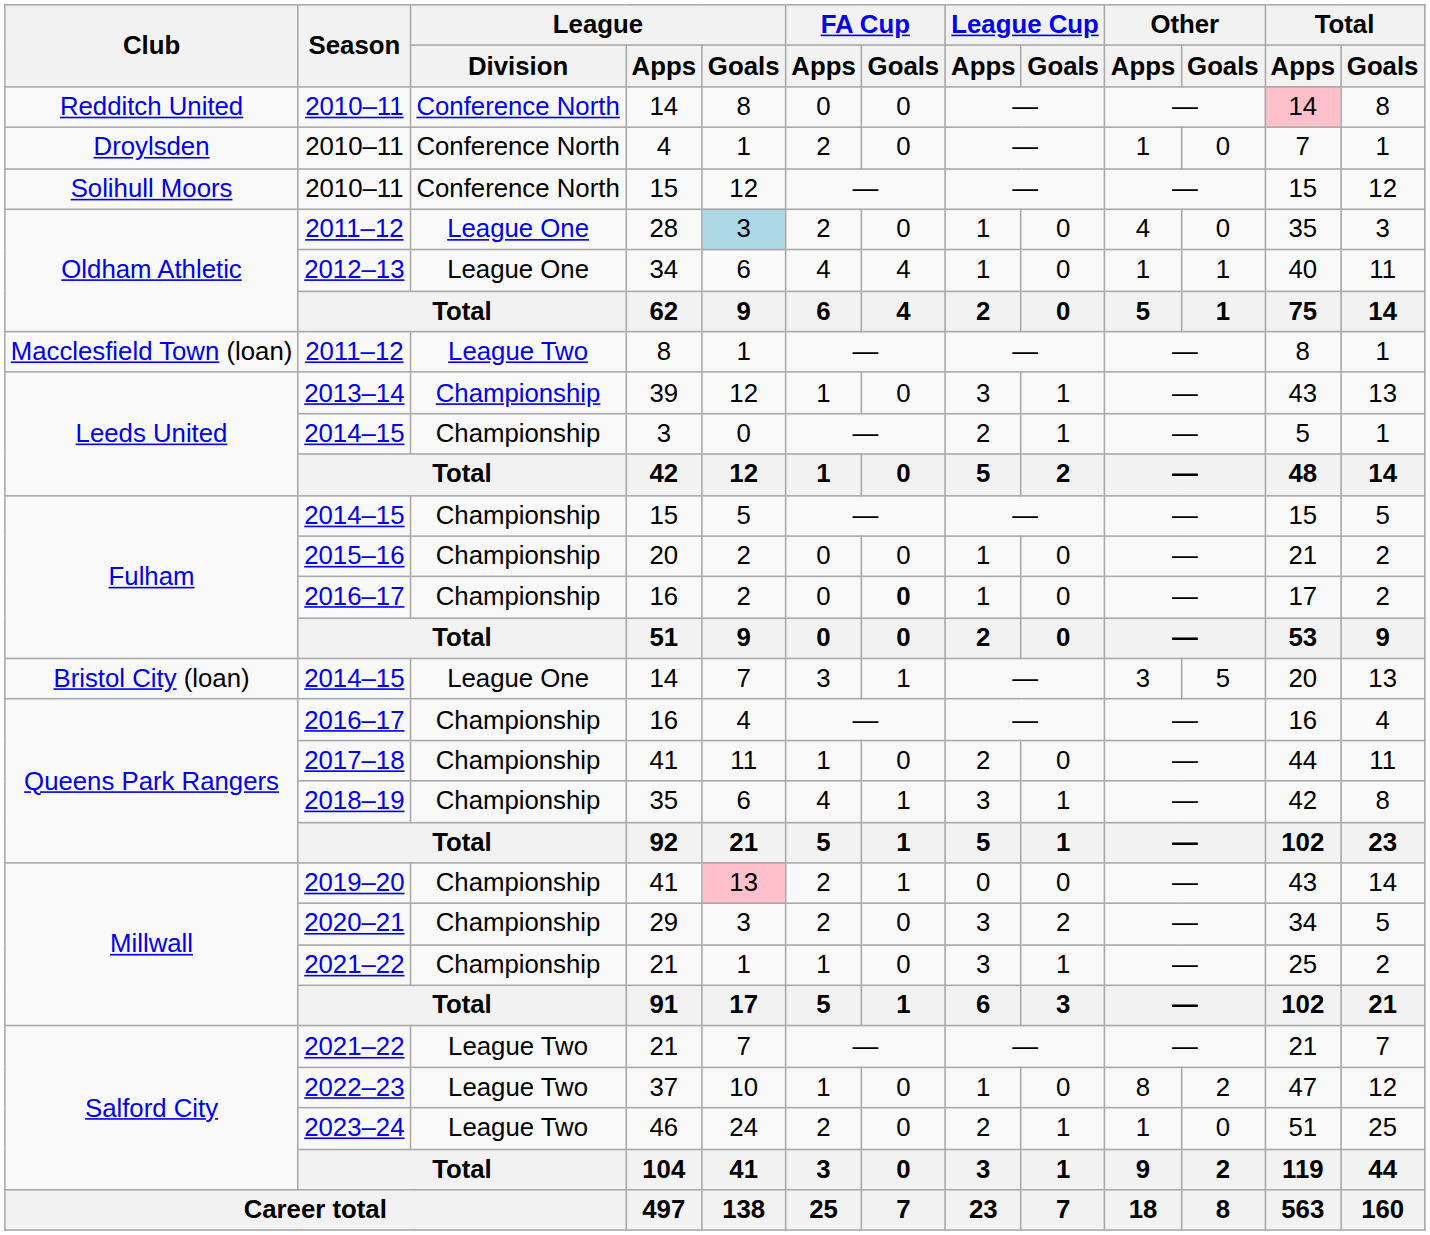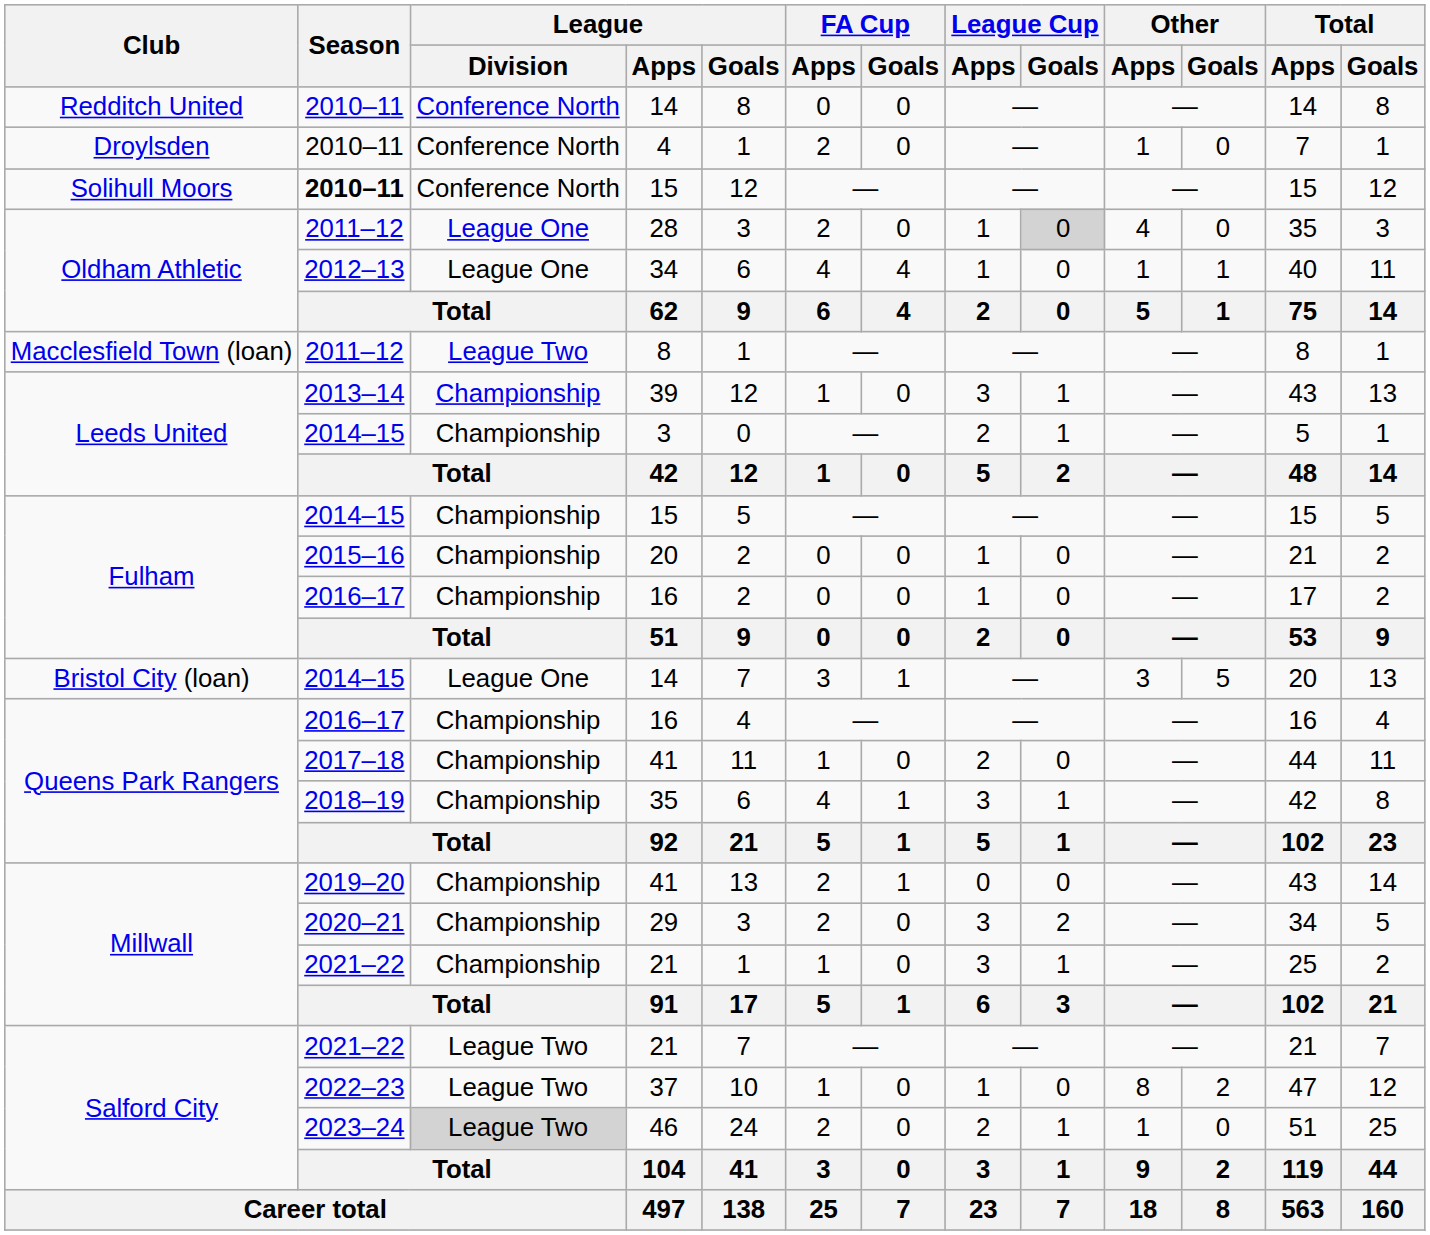(1303, 106) pink background -> (1303, 106) no background
(354, 188) normal -> (354, 188) bold
(744, 229) lightblue background -> (744, 229) no background
(1063, 229) no background -> (1063, 229) lightgrey background
(903, 596) bold -> (903, 596) normal
(744, 882) pink background -> (744, 882) no background
(518, 1127) no background -> (518, 1127) lightgrey background
